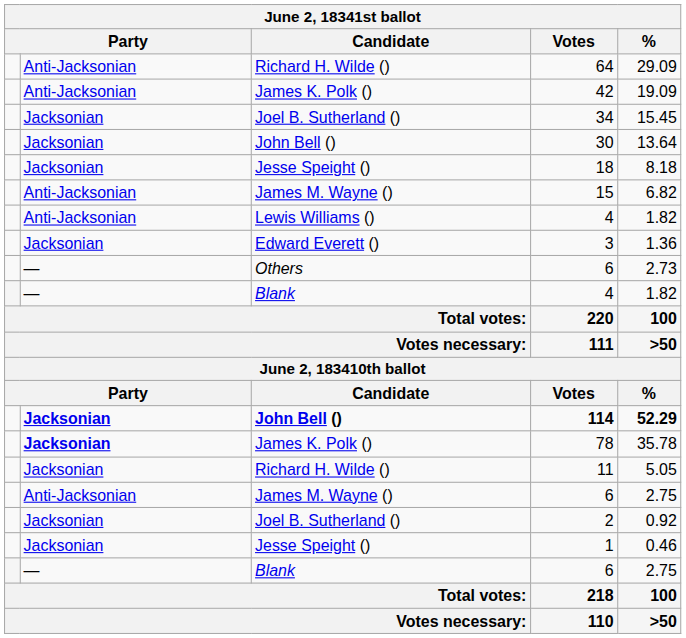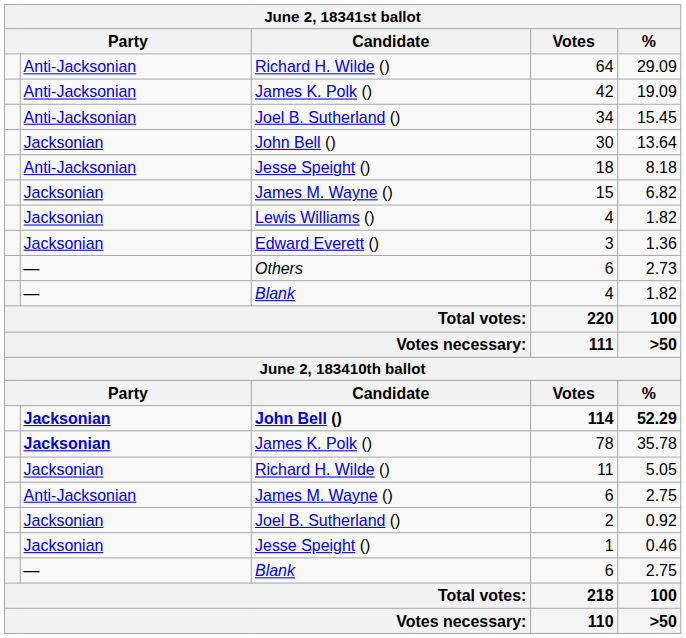(64, 117) Jacksonian -> (80, 117) Anti-Jacksonian
(64, 168) Jacksonian -> (80, 168) Anti-Jacksonian
(80, 193) Anti-Jacksonian -> (64, 193) Jacksonian
(80, 218) Anti-Jacksonian -> (64, 218) Jacksonian
